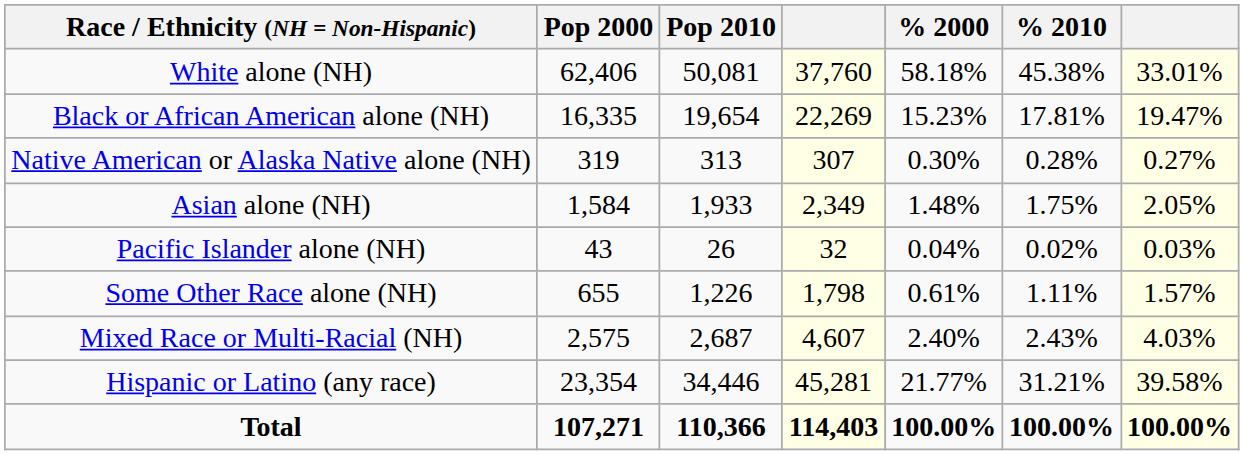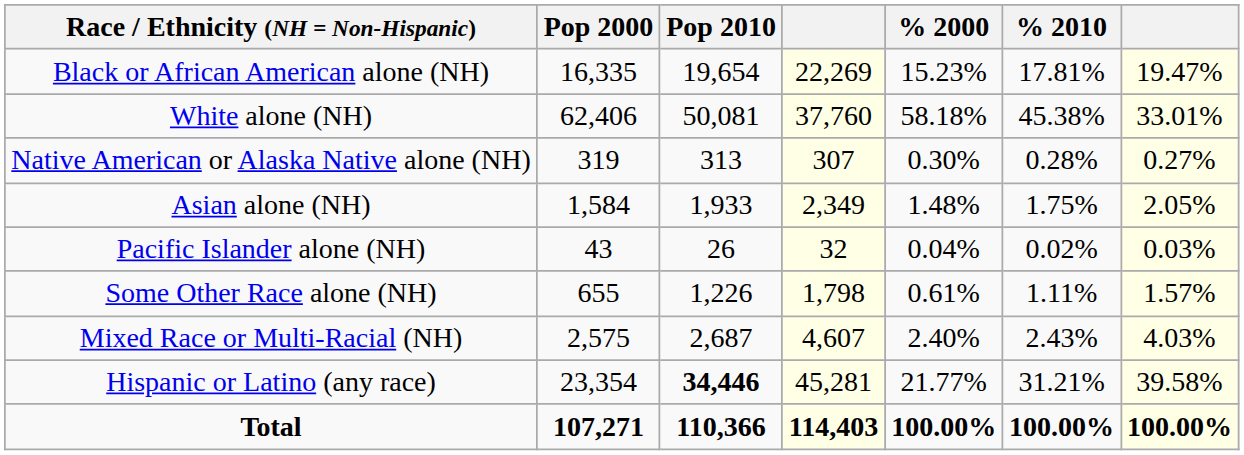rows swapped: (271, 71) <-> (271, 115)
(721, 381) normal -> (721, 381) bold
